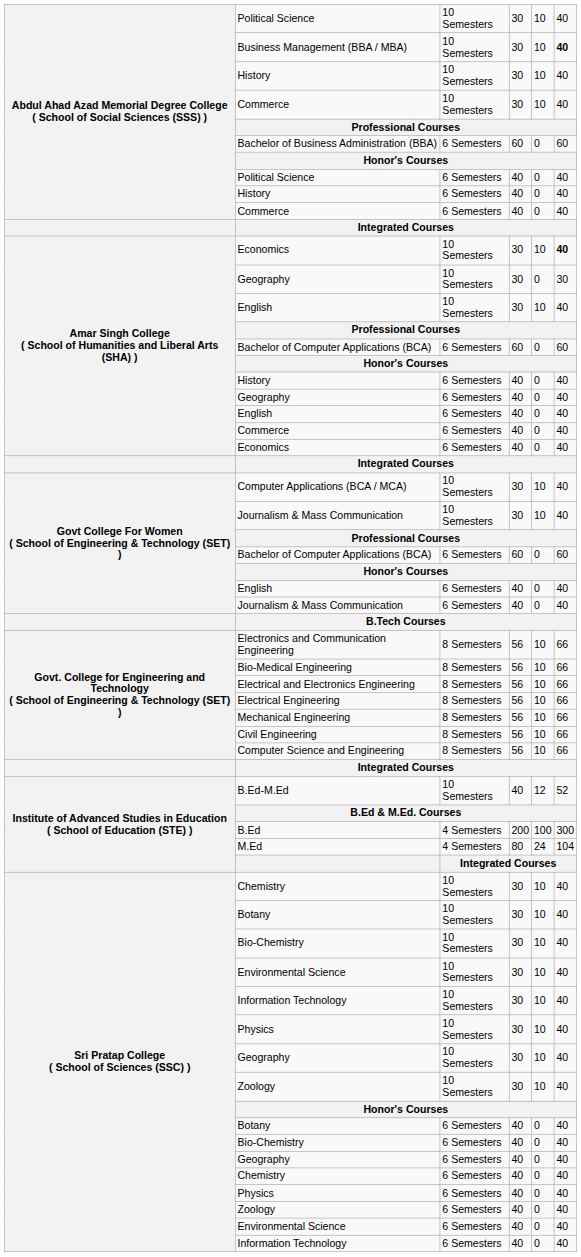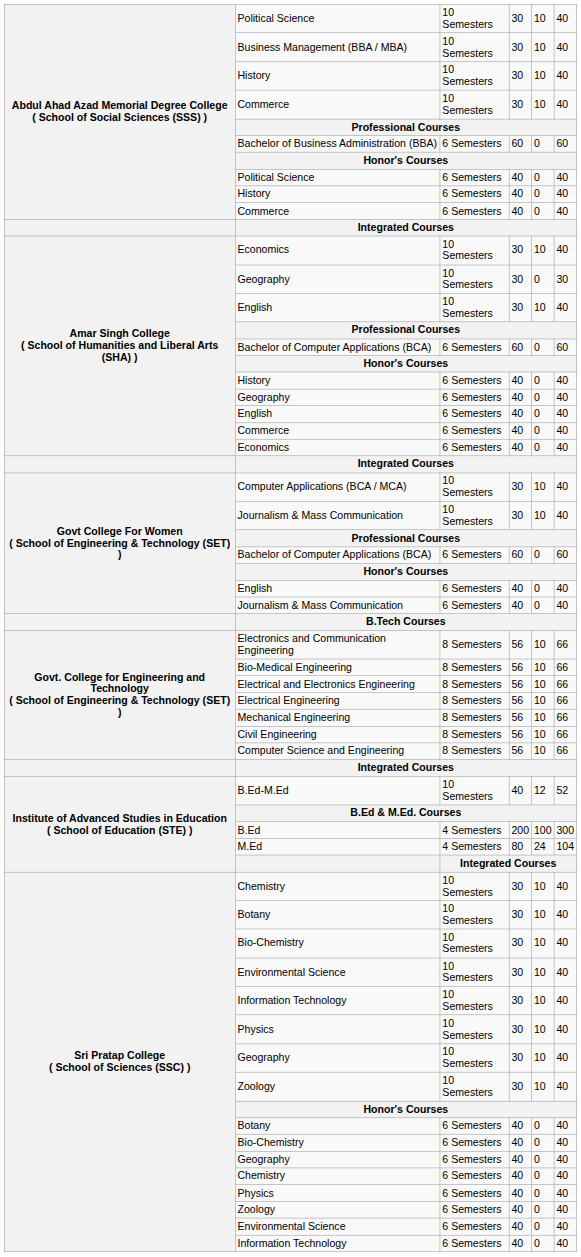(562, 47) bold -> (562, 47) normal
(562, 250) bold -> (562, 250) normal
